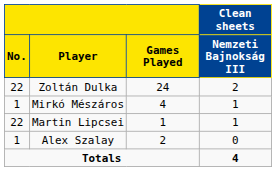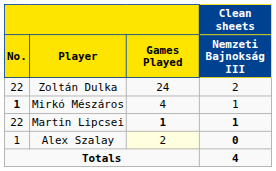(17, 105) normal -> (17, 105) bold
(163, 122) normal -> (163, 122) bold
(235, 122) normal -> (235, 122) bold
(163, 140) no background -> (163, 140) lightyellow background
(235, 140) normal -> (235, 140) bold
